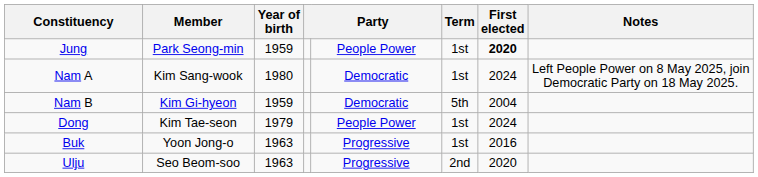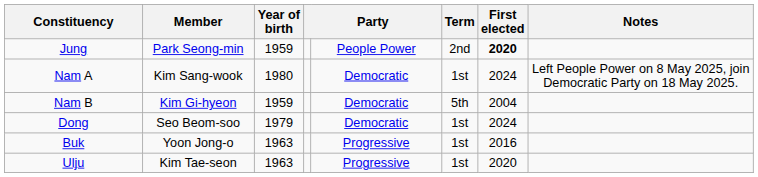(460, 49) 1st -> (460, 49) 2nd
(198, 123) Kim Tae-seon -> (198, 123) Seo Beom-soo
(376, 123) People Power -> (376, 123) Democratic
(198, 163) Seo Beom-soo -> (198, 163) Kim Tae-seon
(460, 163) 2nd -> (460, 163) 1st
